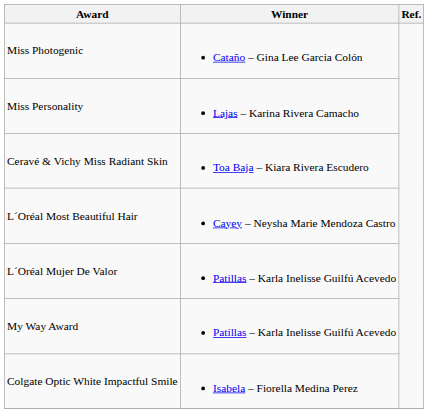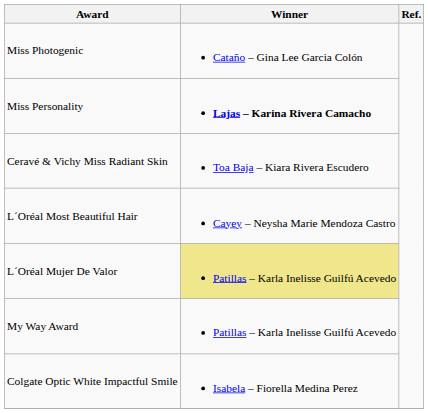(290, 113) normal -> (290, 113) bold
(290, 278) no background -> (290, 278) khaki background
